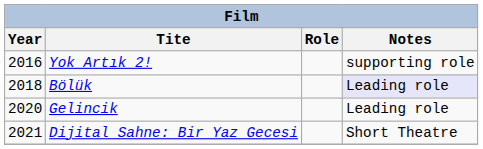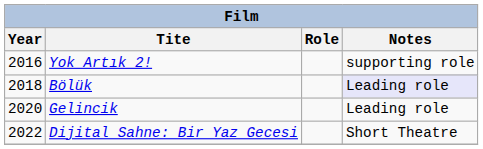(25, 133) 2021 -> (25, 133) 2022
